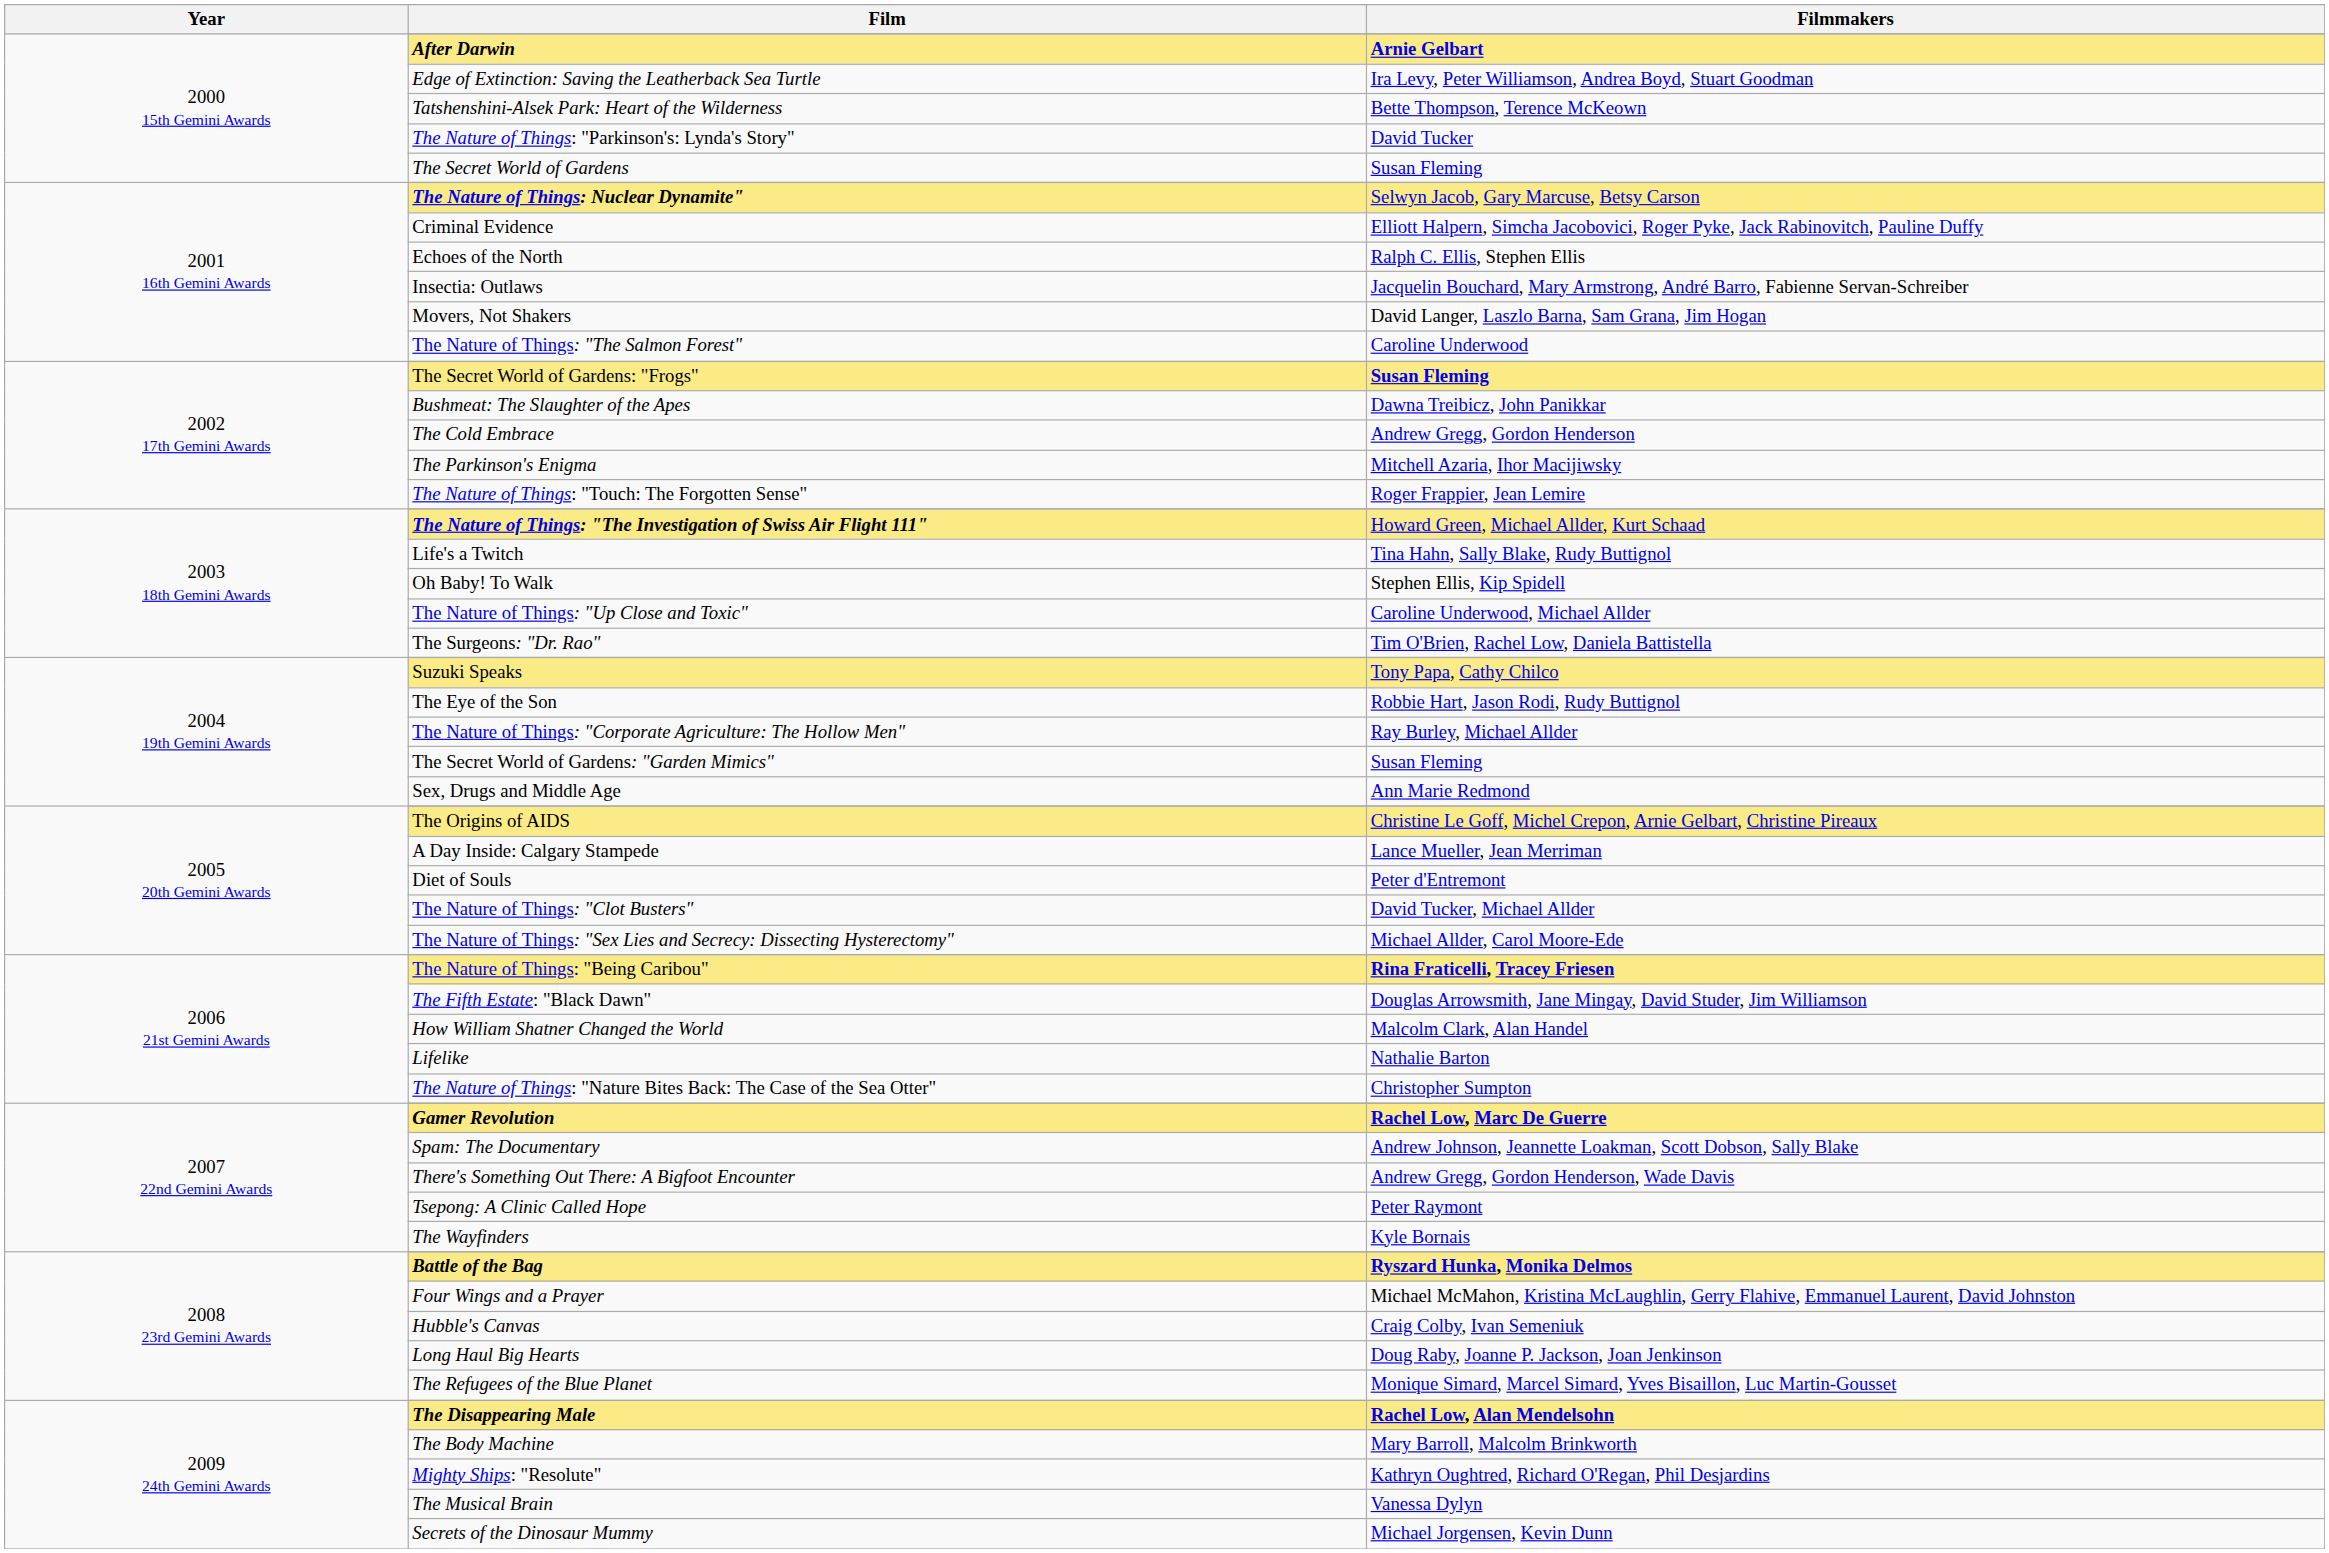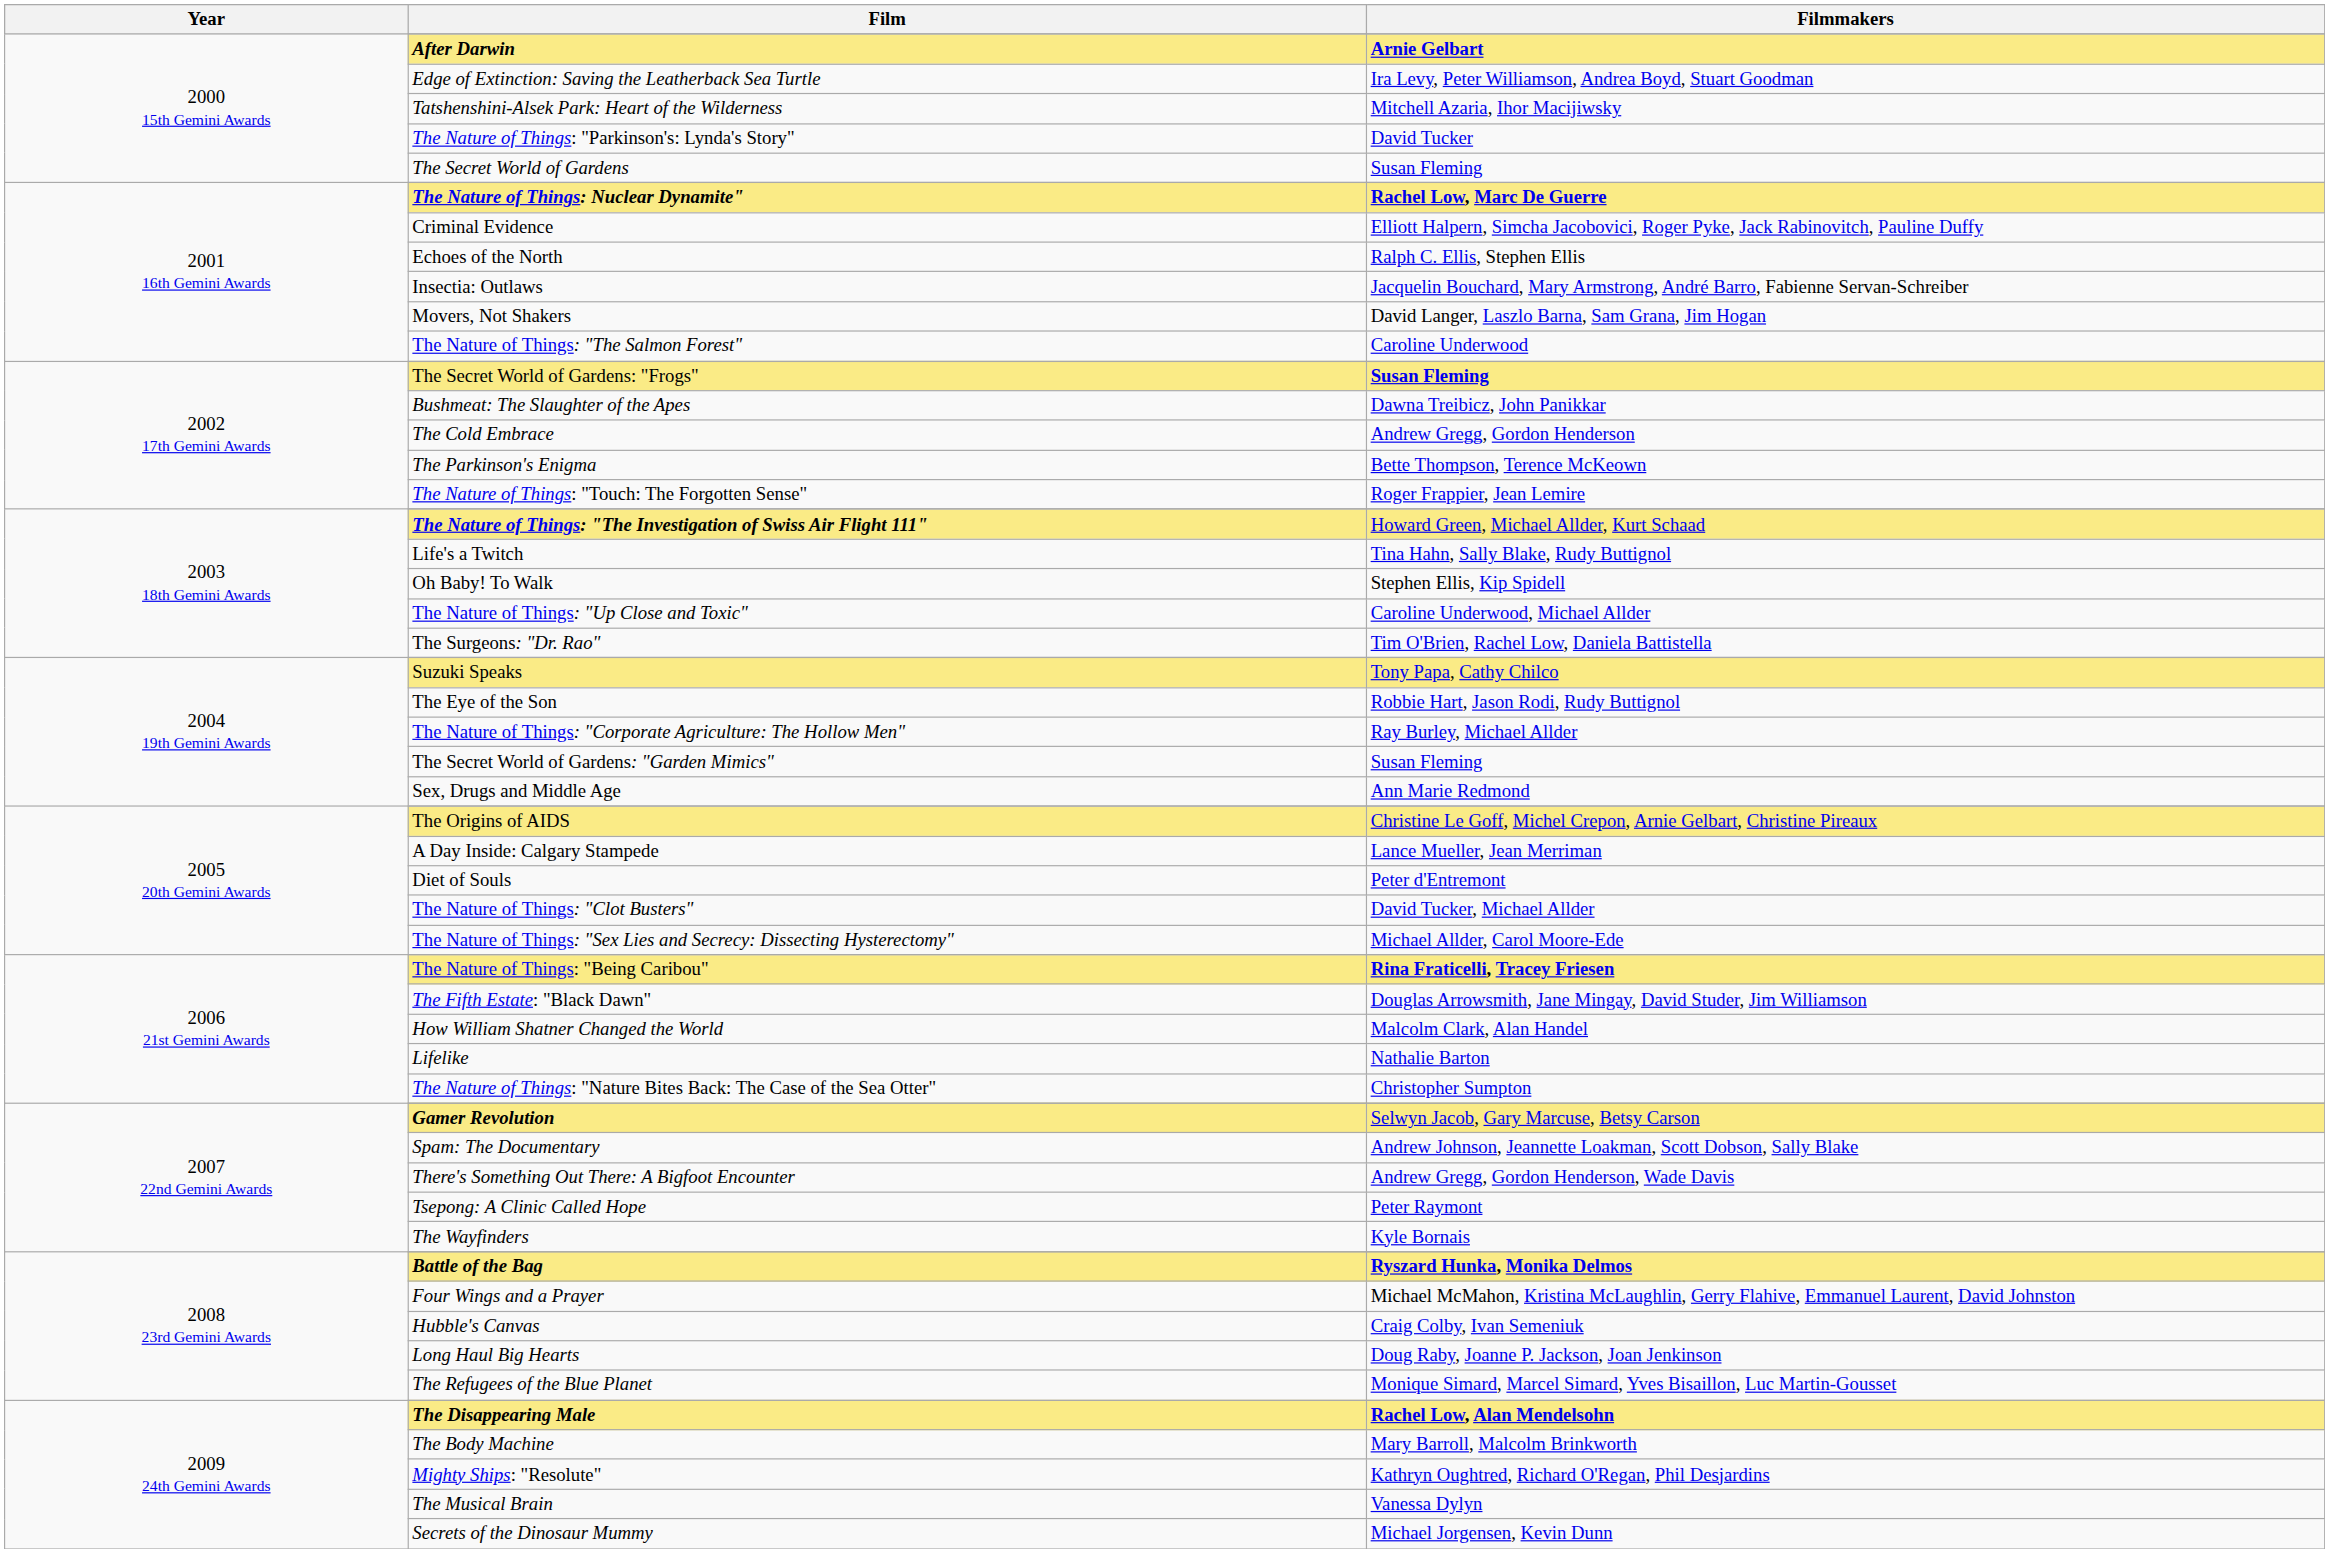(1508, 108) Bette Thompson, Terence McKeown -> (1496, 108) Mitchell Azaria, Ihor Macijiwsky
(1535, 197) Selwyn Jacob, Gary Marcuse, Betsy Carson -> (1489, 197) Rachel Low, Marc De Guerre
(1496, 464) Mitchell Azaria, Ihor Macijiwsky -> (1508, 464) Bette Thompson, Terence McKeown
(1489, 1117) Rachel Low, Marc De Guerre -> (1535, 1117) Selwyn Jacob, Gary Marcuse, Betsy Carson
